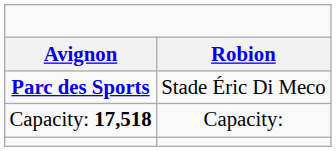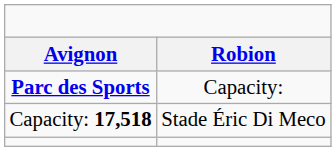(243, 86) Stade Éric Di Meco -> (243, 86) Capacity:
(243, 119) Capacity: -> (243, 119) Stade Éric Di Meco
